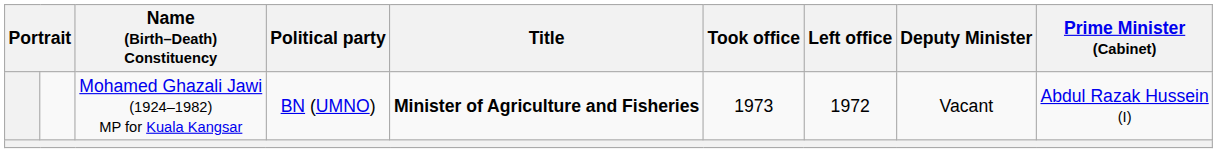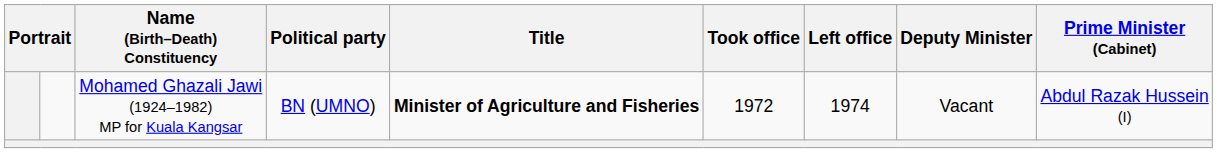(754, 105) 1973 -> (754, 105) 1972
(850, 105) 1972 -> (850, 105) 1974
